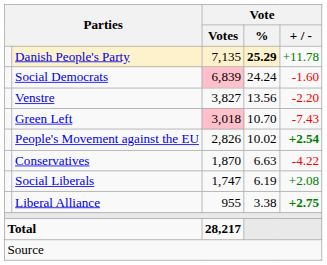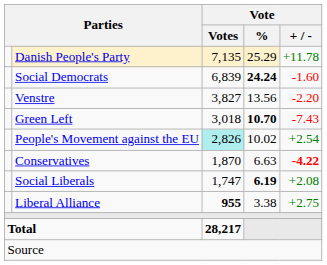(262, 56) bold -> (262, 56) normal
(226, 77) pink background -> (226, 77) no background
(262, 77) normal -> (262, 77) bold
(226, 118) pink background -> (226, 118) no background
(262, 118) normal -> (262, 118) bold
(226, 139) no background -> (226, 139) paleturquoise background
(304, 139) bold -> (304, 139) normal
(305, 160) normal -> (305, 160) bold
(265, 181) normal -> (265, 181) bold
(231, 202) normal -> (231, 202) bold
(304, 202) bold -> (304, 202) normal
